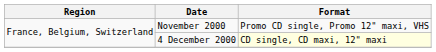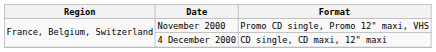(314, 40) lightyellow background -> (314, 40) no background
